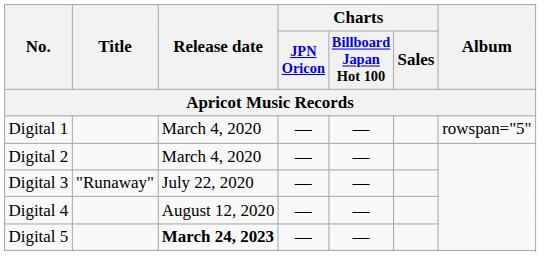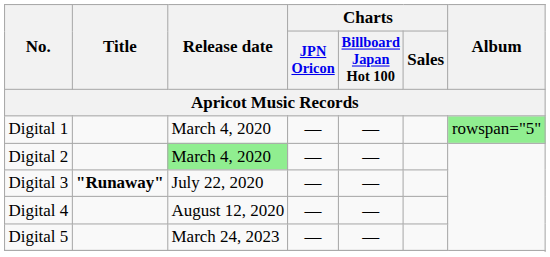(487, 129) no background -> (497, 129) lightgreen background
(212, 156) no background -> (221, 156) lightgreen background
(115, 183) normal -> (120, 183) bold
(218, 237) bold -> (225, 237) normal
